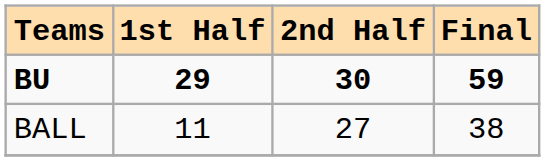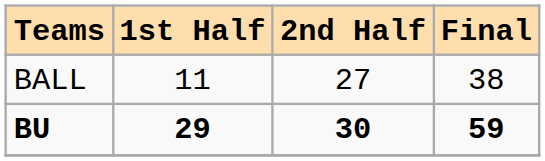rows swapped: (32, 80) <-> (50, 130)
